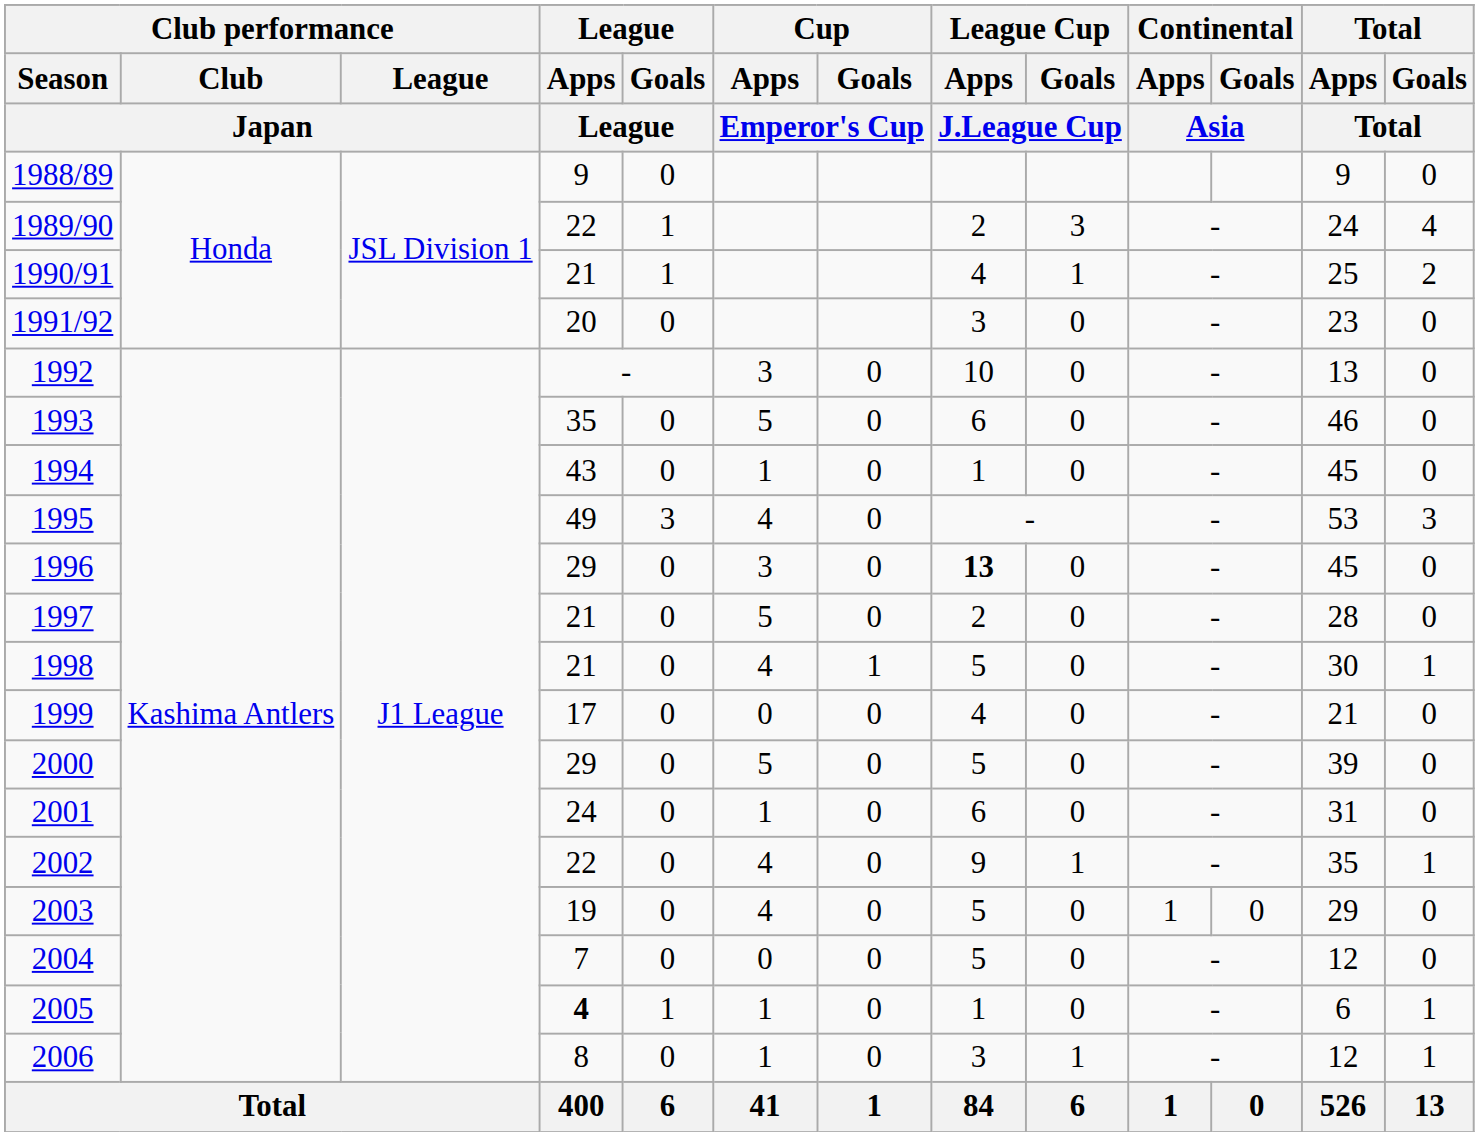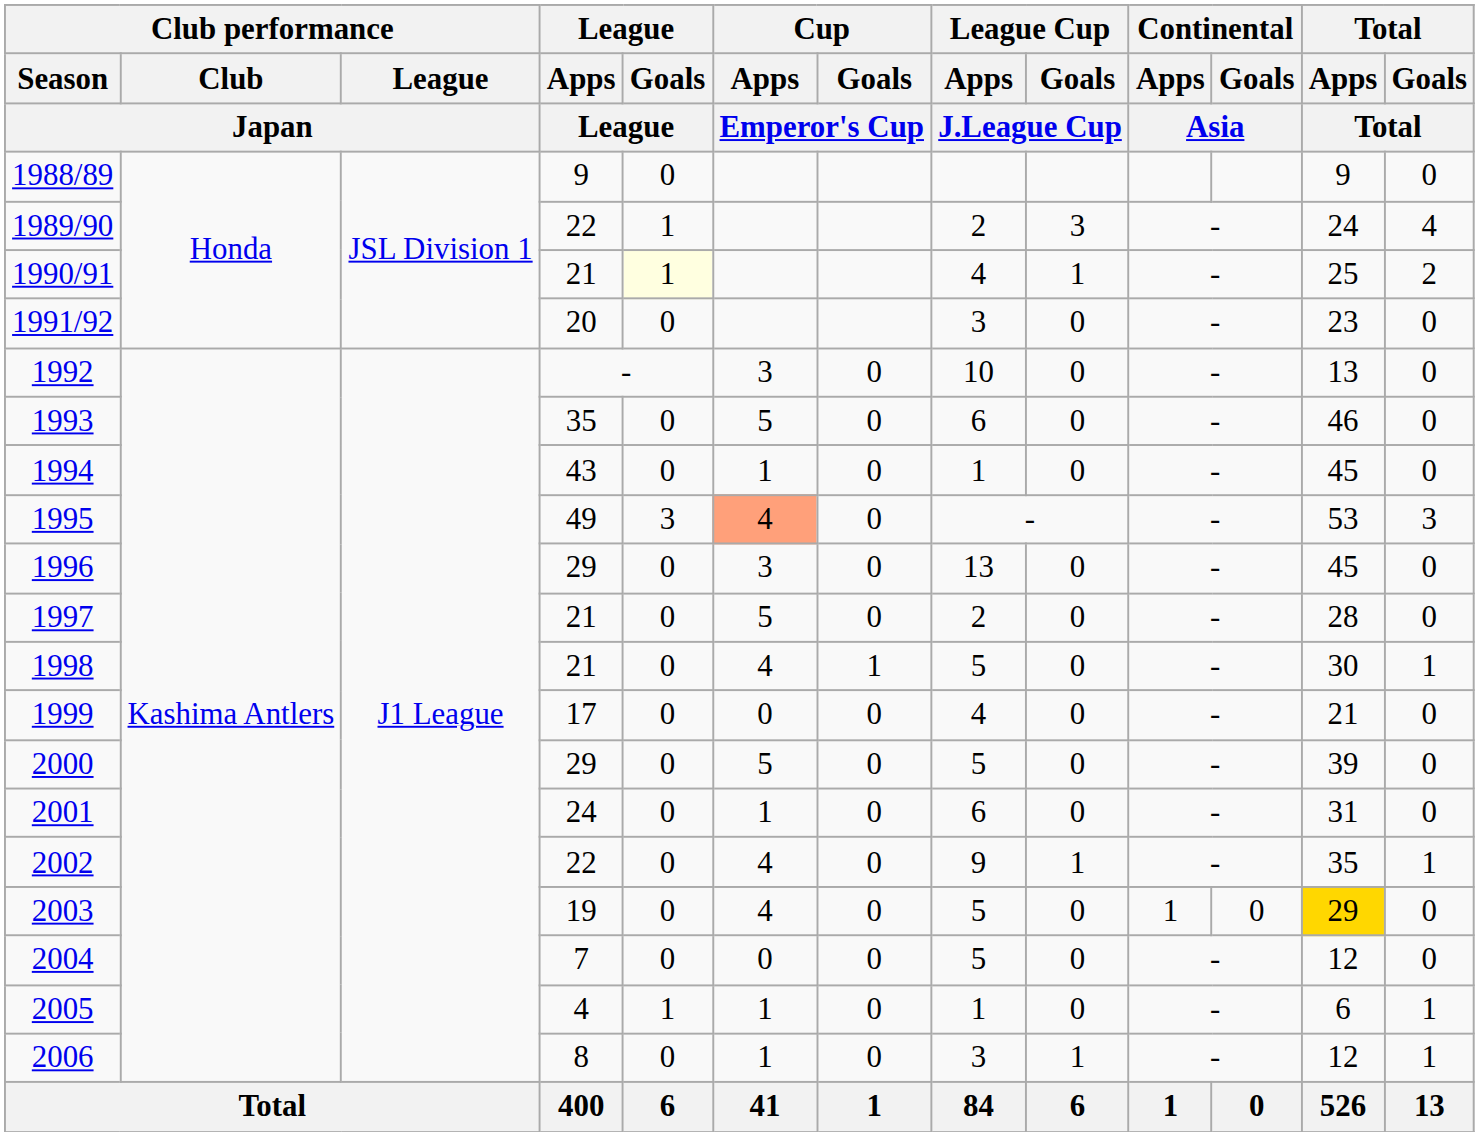(668, 273) no background -> (668, 273) lightyellow background
(765, 518) no background -> (765, 518) lightsalmon background
(979, 567) bold -> (979, 567) normal
(1343, 910) no background -> (1343, 910) gold background
(581, 1008) bold -> (581, 1008) normal
